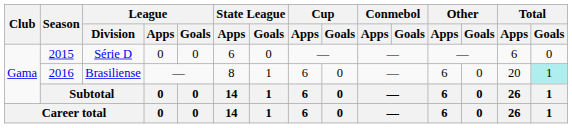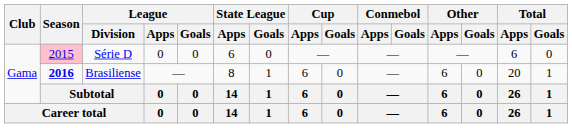(61, 53) no background -> (61, 53) pink background
(61, 73) normal -> (61, 73) bold
(549, 73) paleturquoise background -> (549, 73) no background
